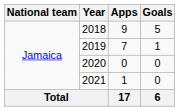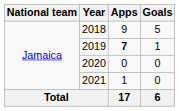(124, 47) normal -> (124, 47) bold
